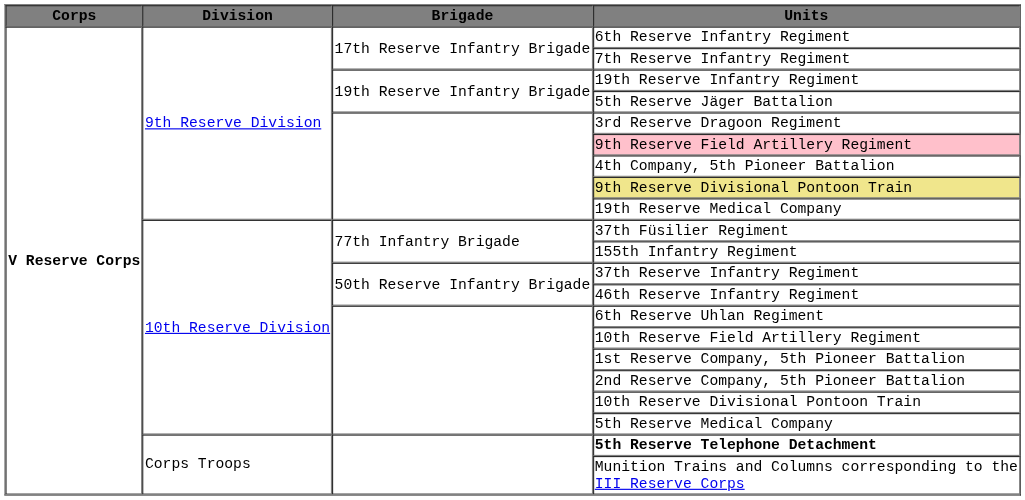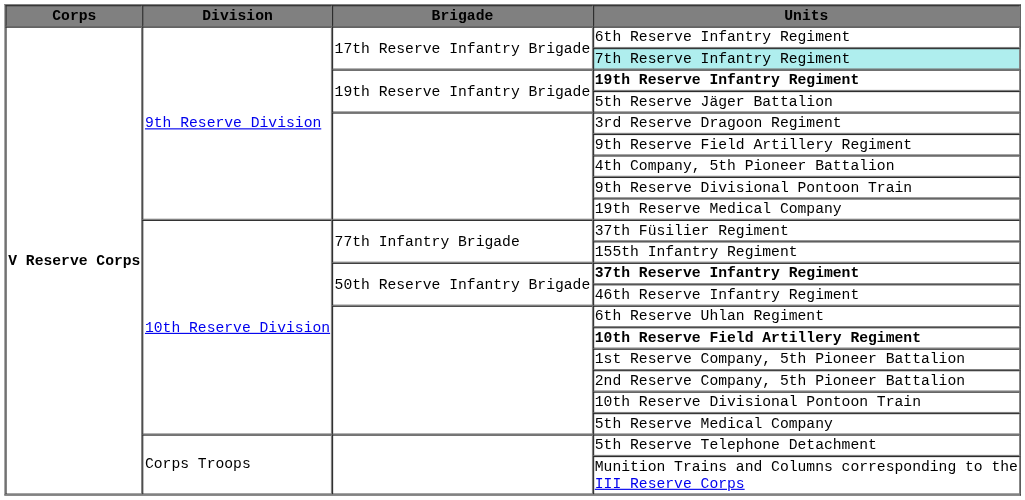(723, 59) no background -> (723, 59) paleturquoise background
(727, 80) normal -> (727, 80) bold
(753, 145) pink background -> (753, 145) no background
(753, 188) khaki background -> (753, 188) no background
(727, 274) normal -> (727, 274) bold
(758, 338) normal -> (758, 338) bold
(736, 445) bold -> (736, 445) normal
